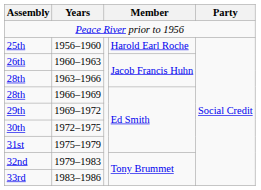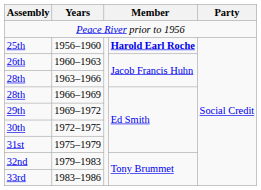(150, 45) normal -> (153, 45) bold
